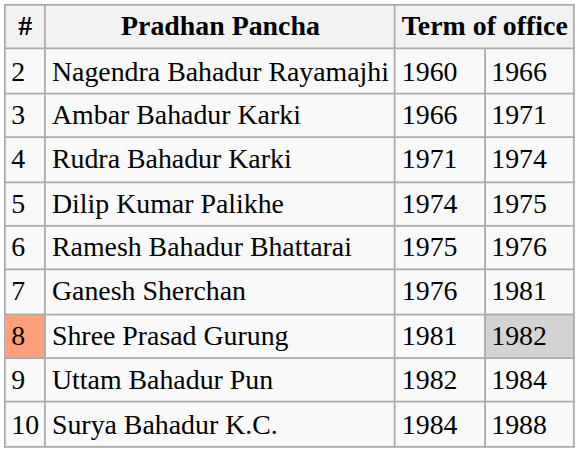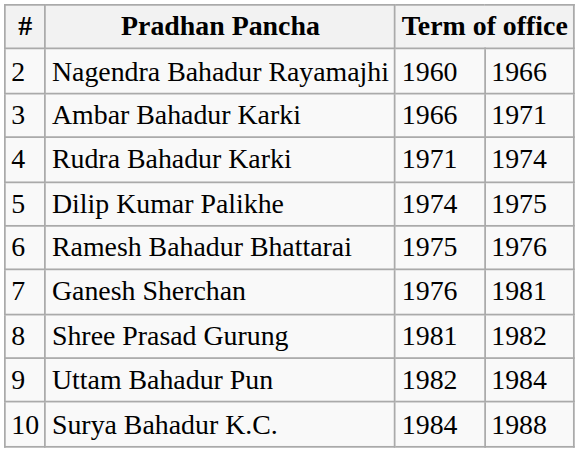(18, 335) lightsalmon background -> (18, 335) no background
(519, 335) lightgrey background -> (519, 335) no background
